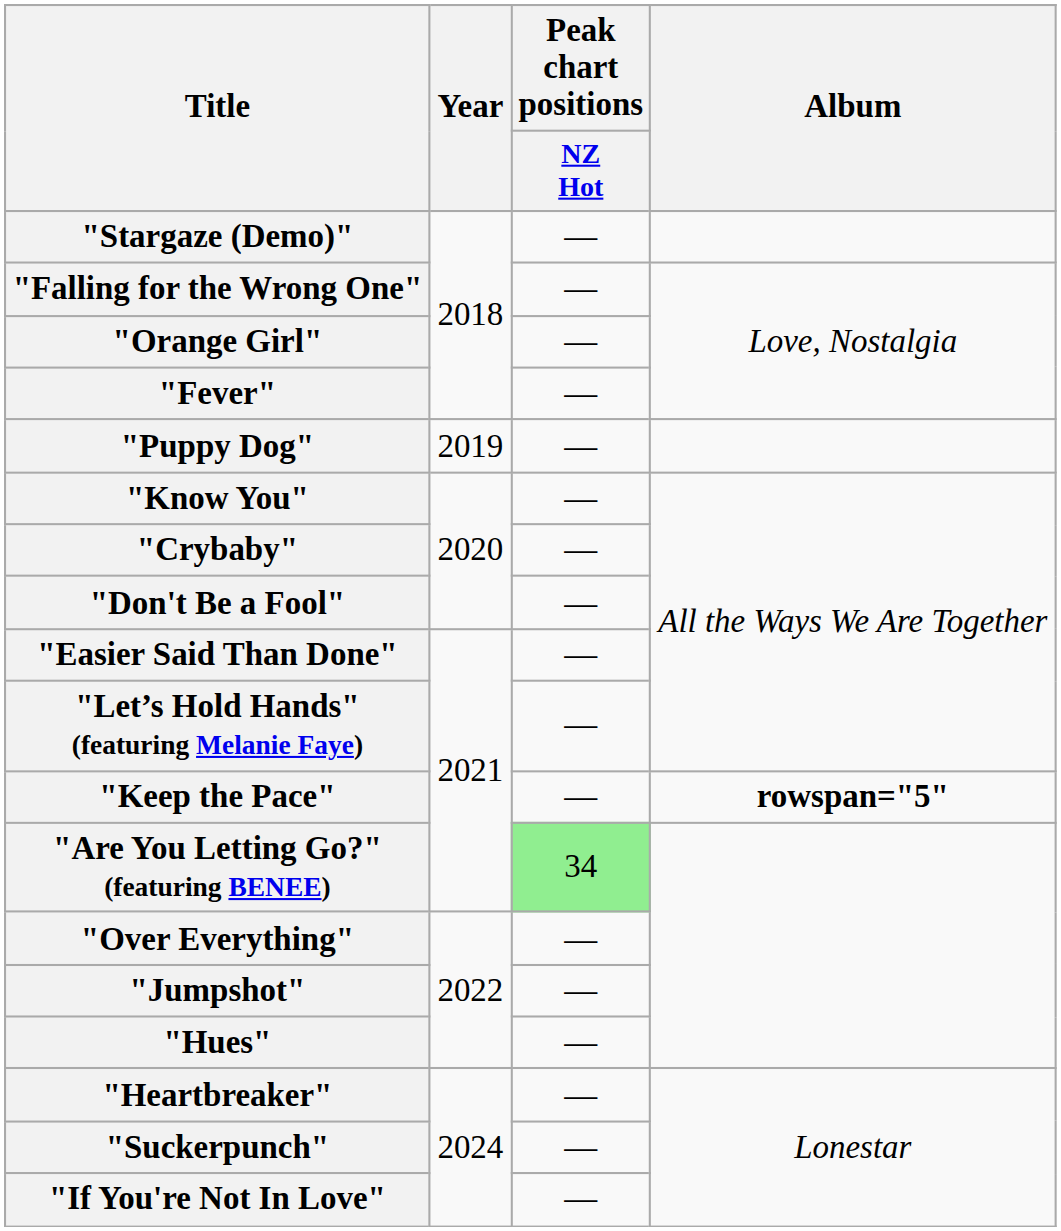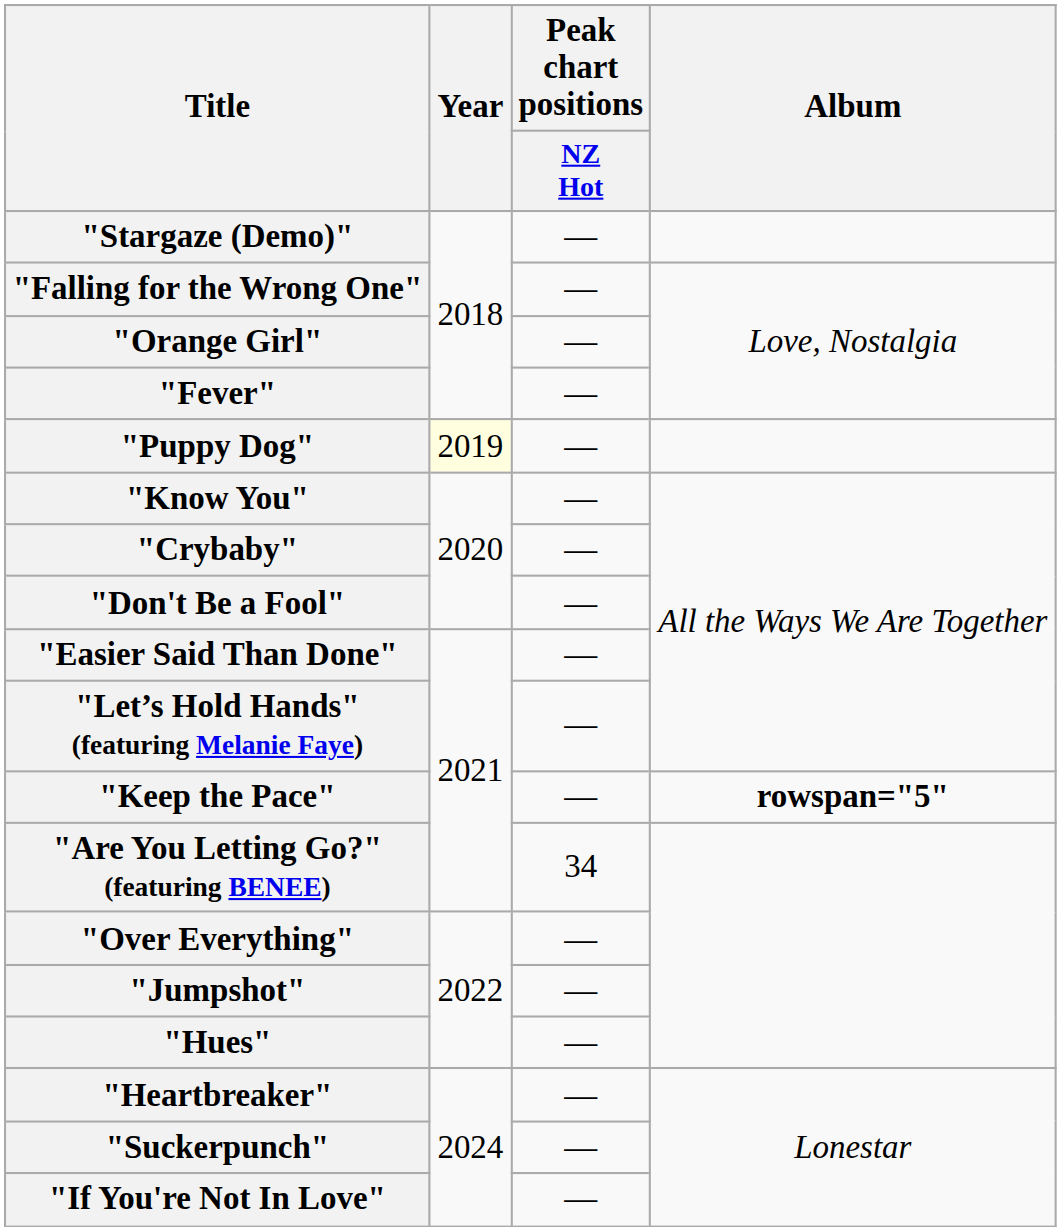(470, 445) no background -> (470, 445) lightyellow background
(581, 866) lightgreen background -> (581, 866) no background
